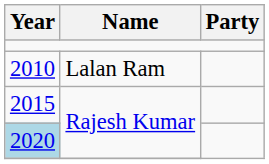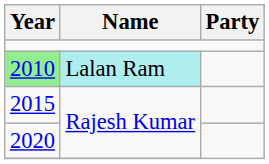(32, 68) no background -> (32, 68) lightgreen background
(115, 68) no background -> (115, 68) paleturquoise background
(32, 140) lightblue background -> (32, 140) no background
